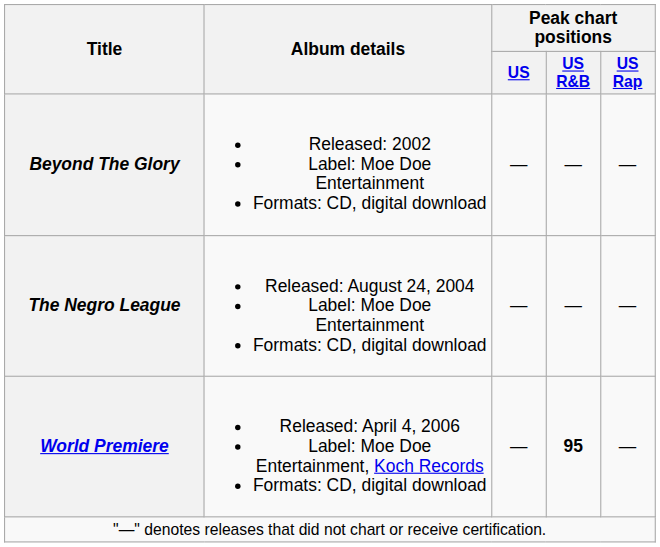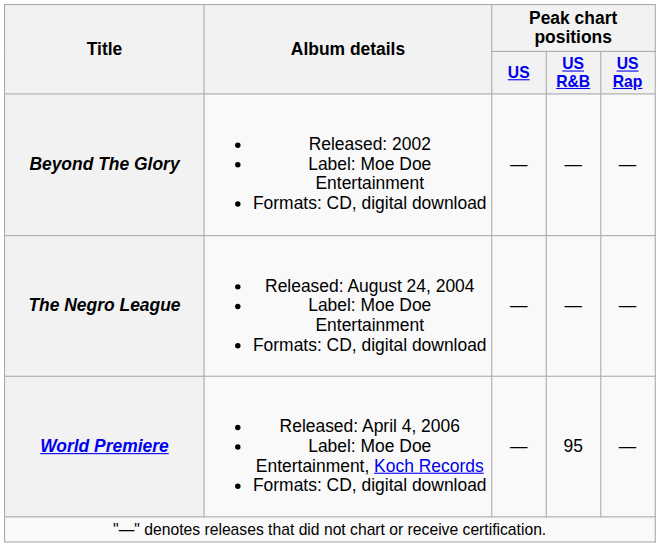(573, 446) bold -> (573, 446) normal
